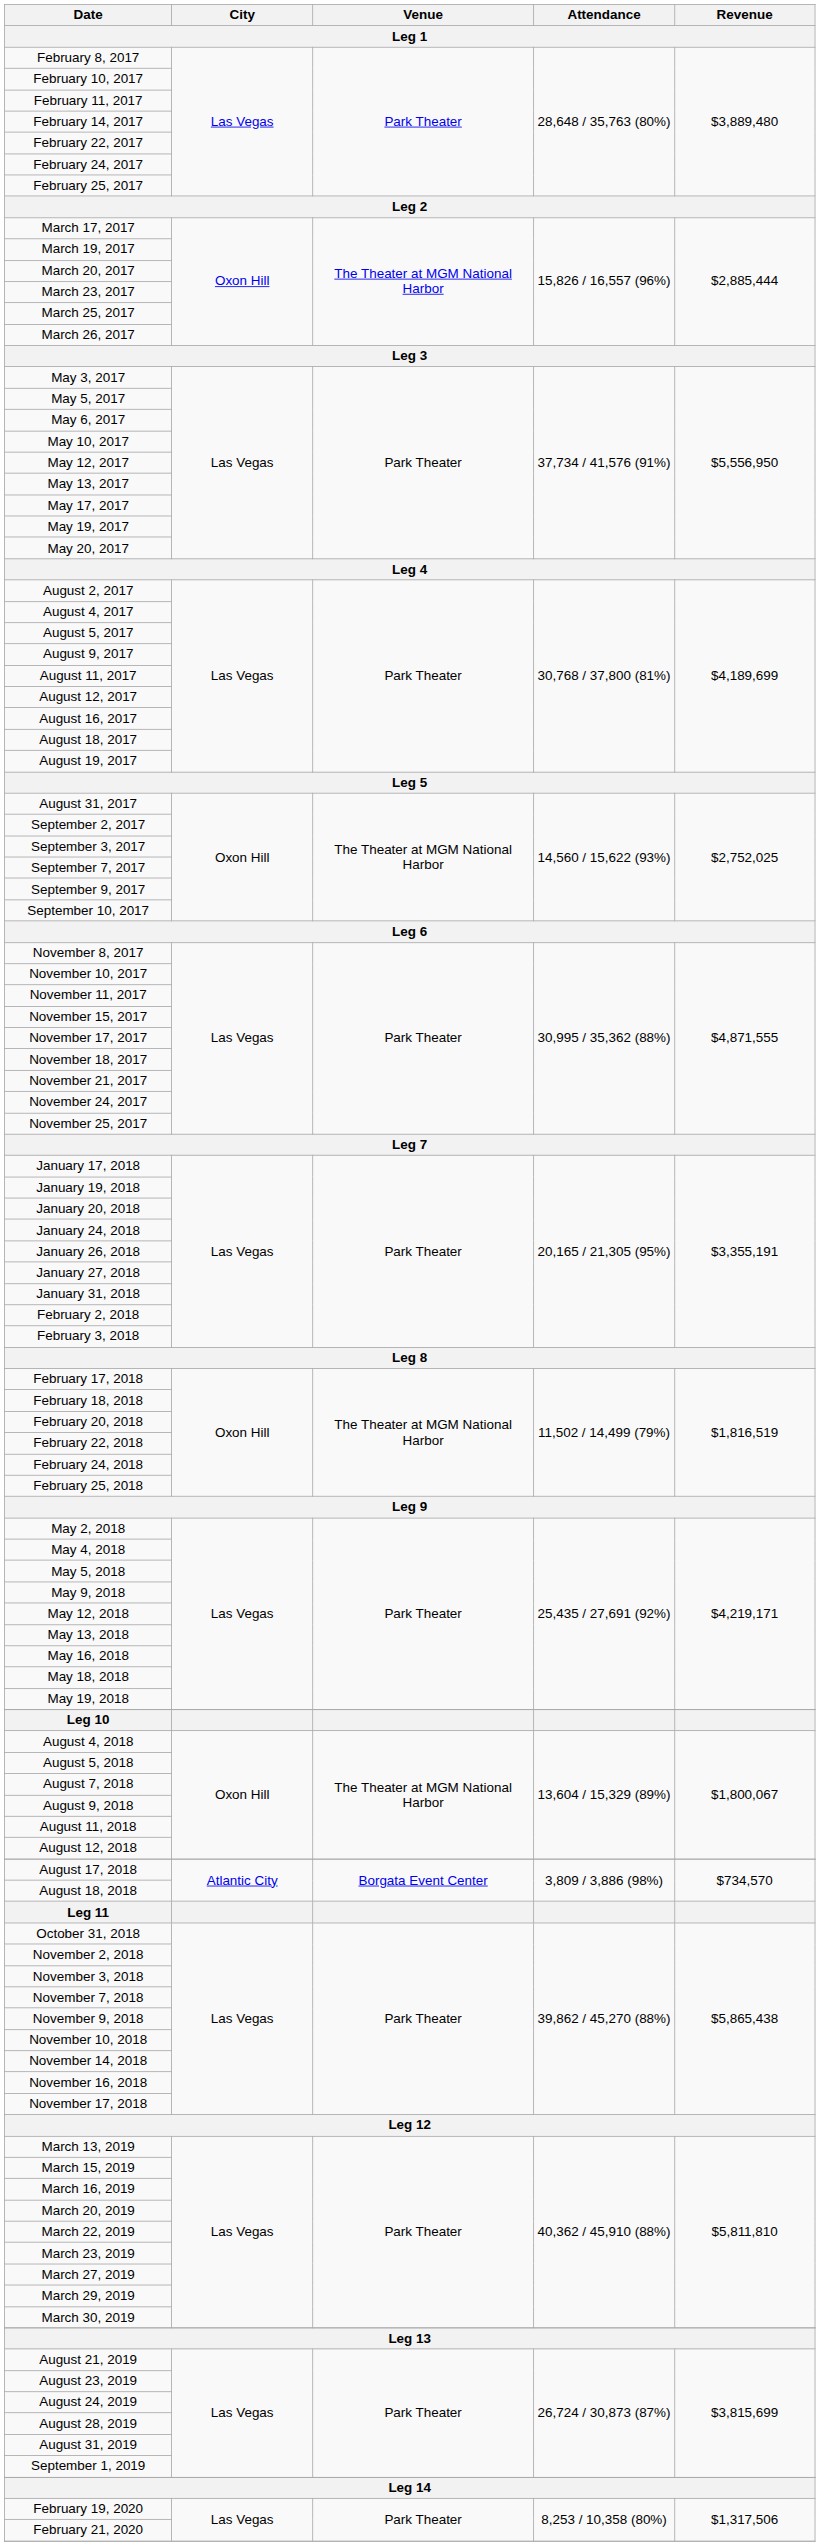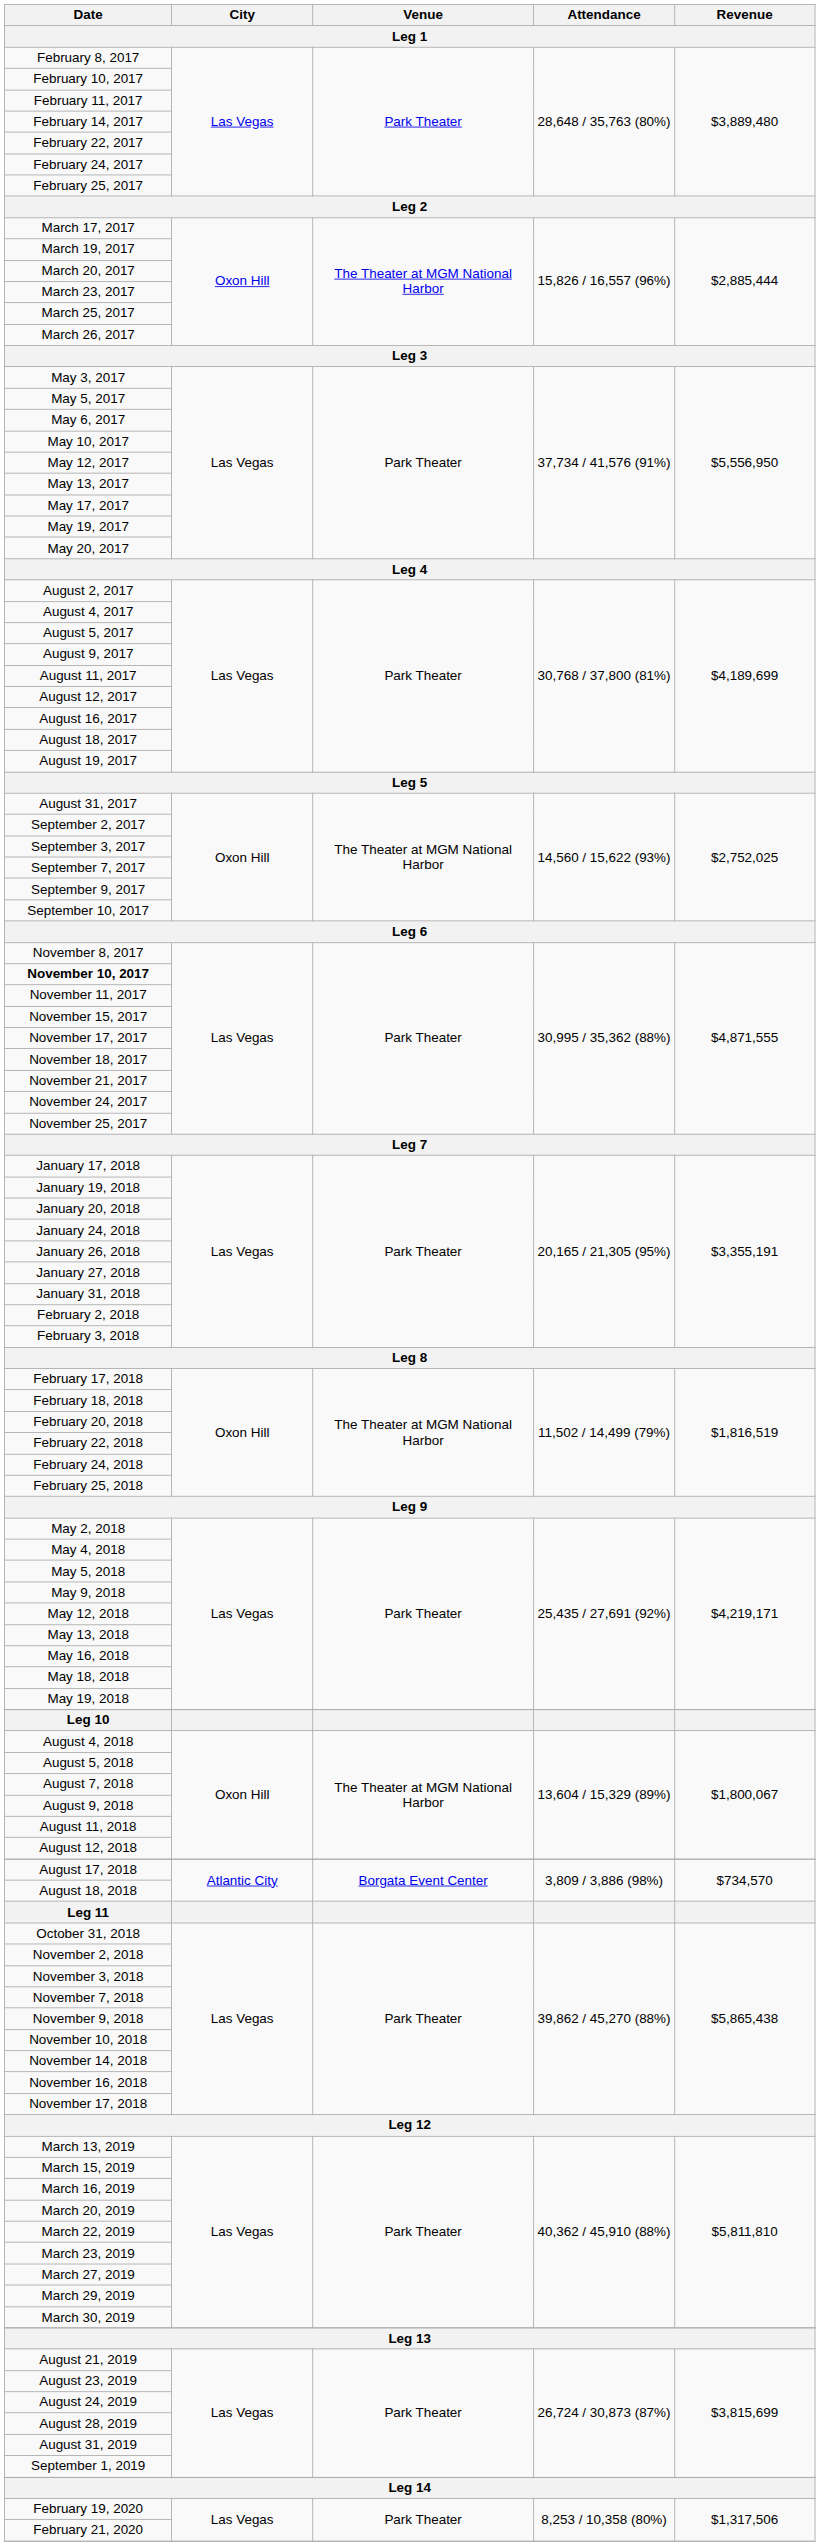(88, 974) normal -> (88, 974) bold
